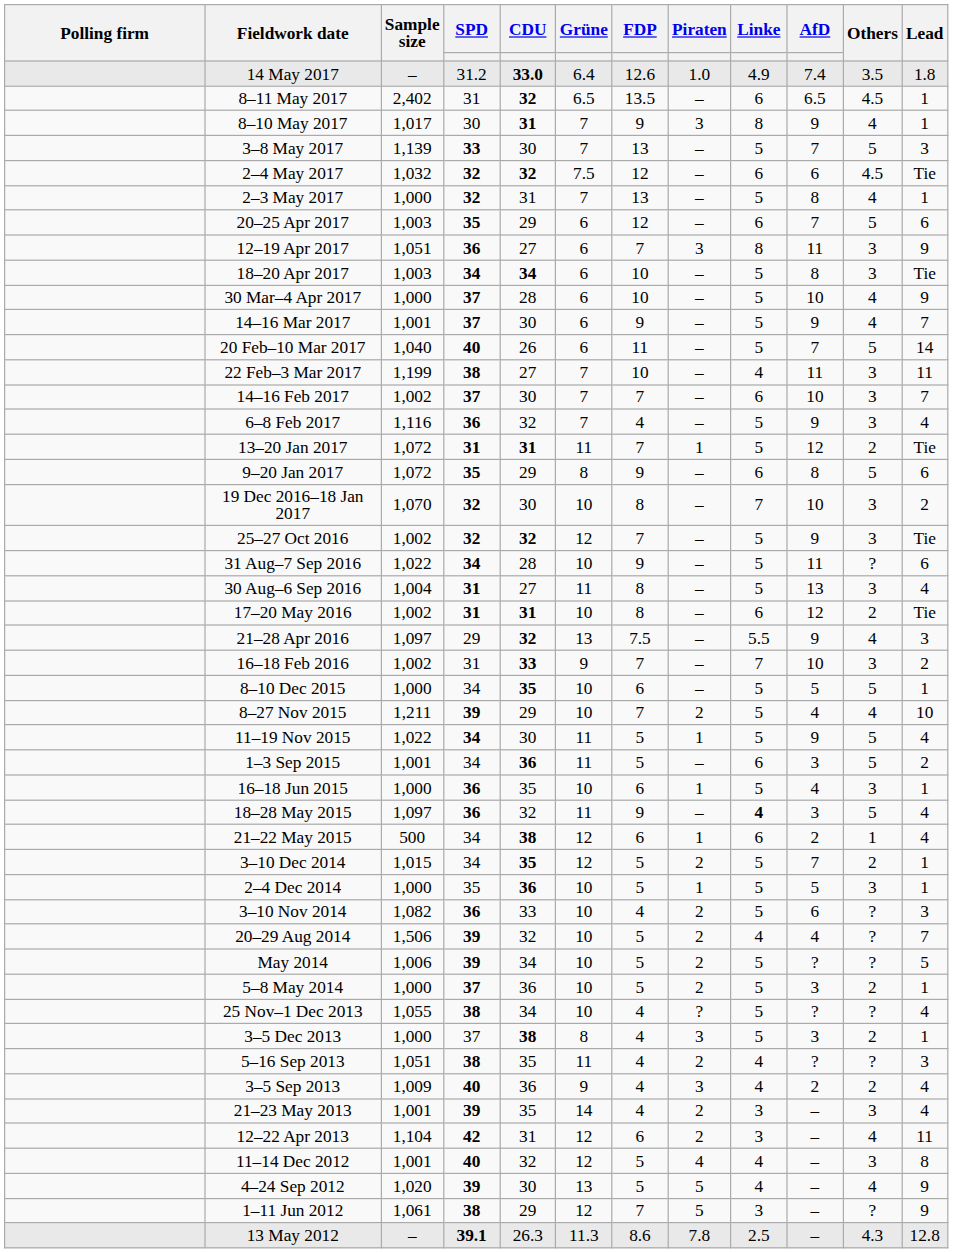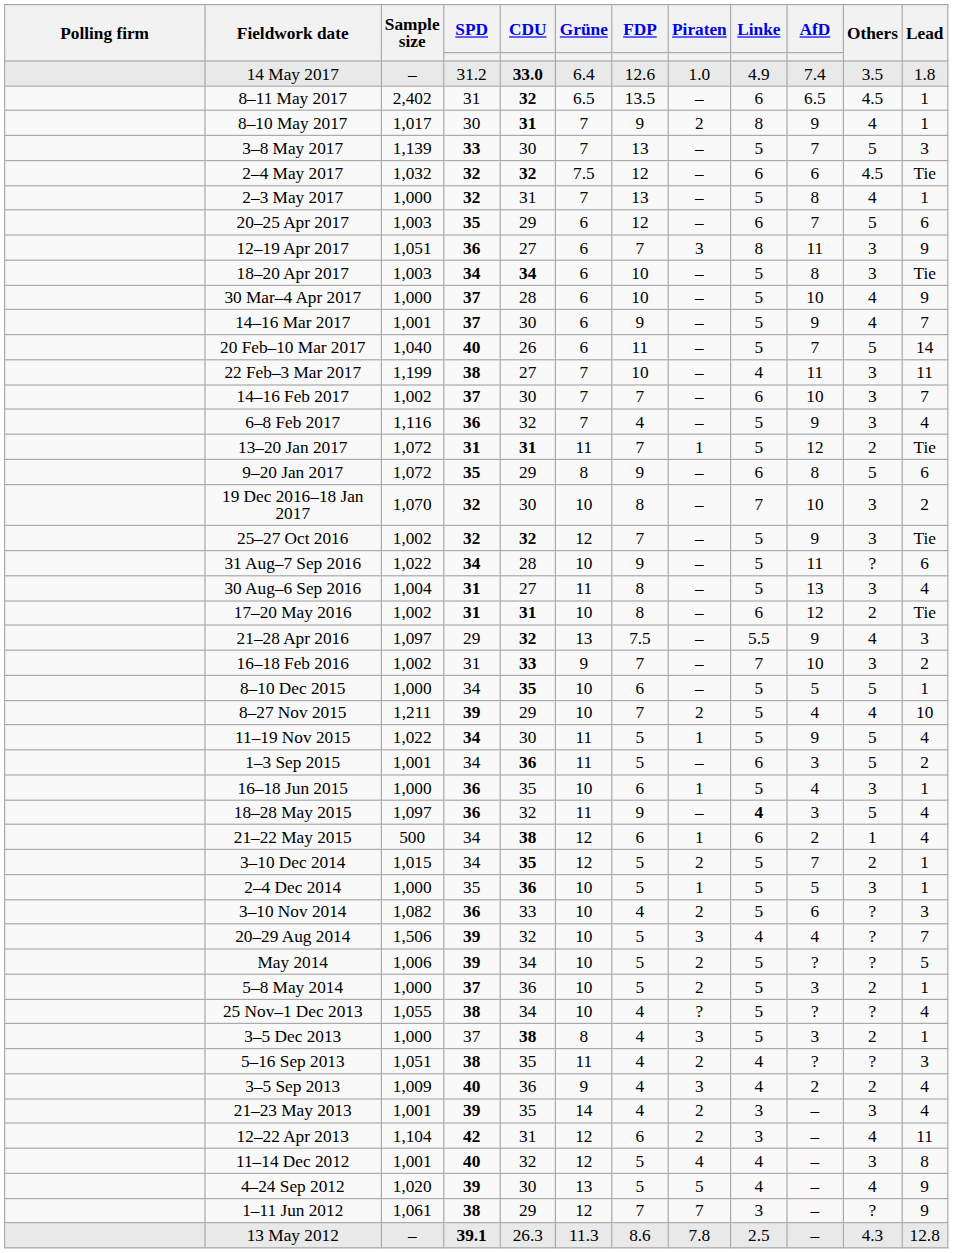(699, 123) 3 -> (699, 123) 2
(699, 937) 2 -> (699, 937) 3
(699, 1211) 5 -> (699, 1211) 7
